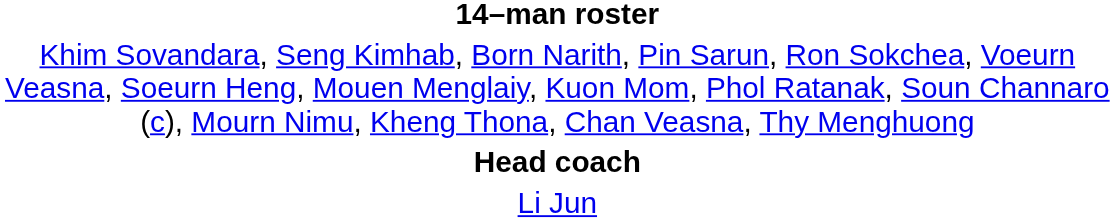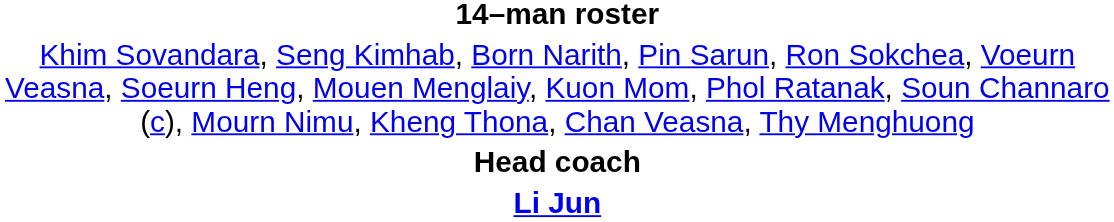(557, 203) normal -> (557, 203) bold
